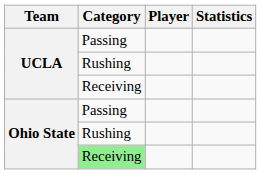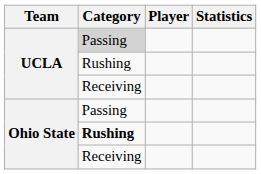(104, 40) no background -> (104, 40) lightgrey background
(106, 133) normal -> (108, 133) bold
(112, 156) lightgreen background -> (112, 156) no background
